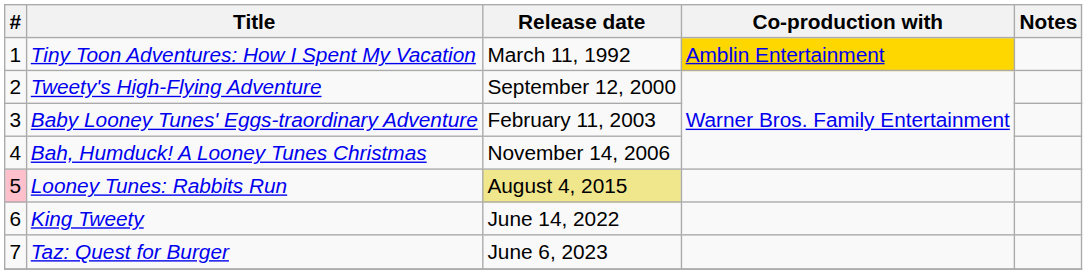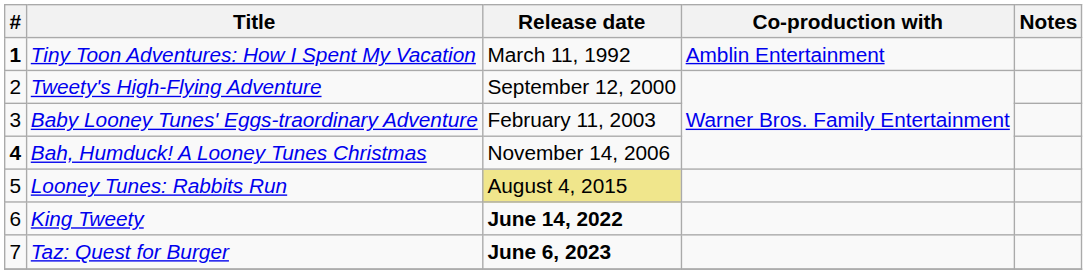(15, 54) normal -> (15, 54) bold
(785, 54) gold background -> (785, 54) no background
(15, 153) normal -> (15, 153) bold
(15, 186) pink background -> (15, 186) no background
(553, 219) normal -> (555, 219) bold
(548, 252) normal -> (549, 252) bold
